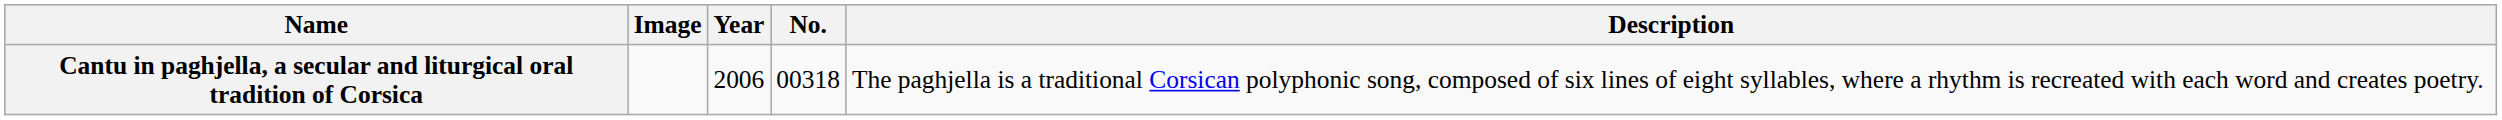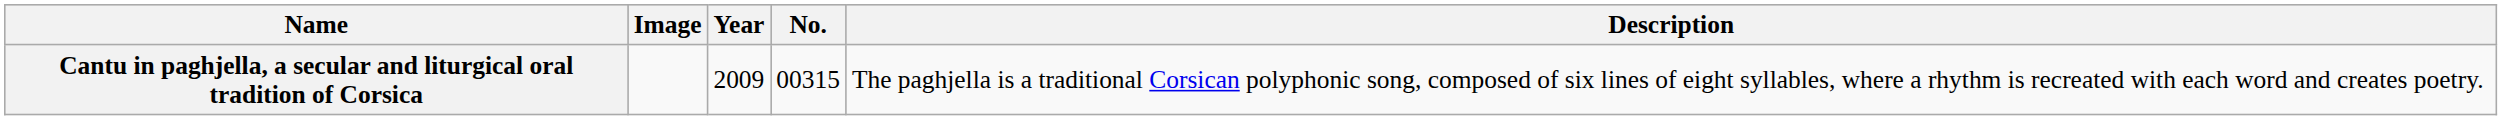(739, 79) 2006 -> (739, 79) 2009
(808, 79) 00318 -> (808, 79) 00315
